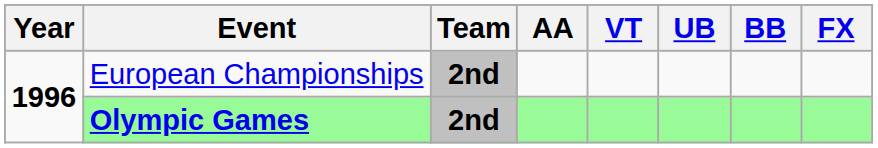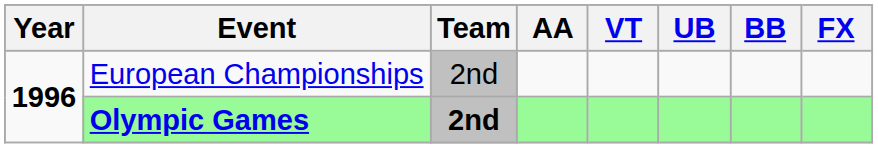(474, 74) bold -> (474, 74) normal
